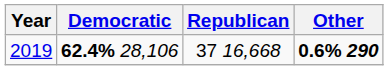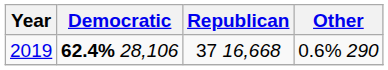(338, 50) bold -> (338, 50) normal
